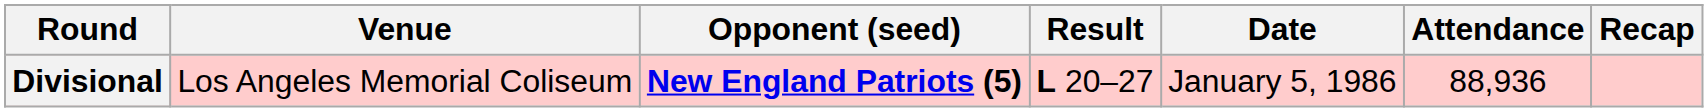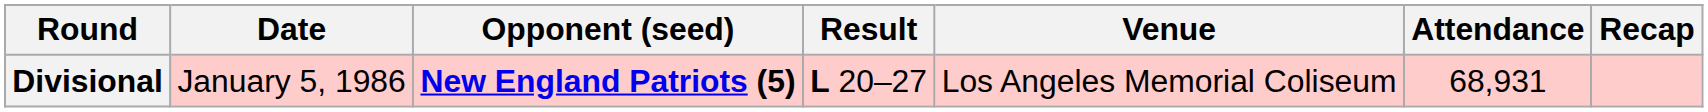columns swapped: (1282, 29) <-> (405, 29)
(1498, 80) 88,936 -> (1498, 80) 68,931
